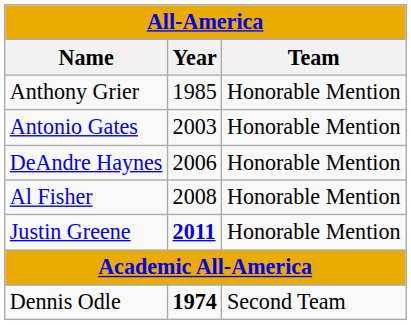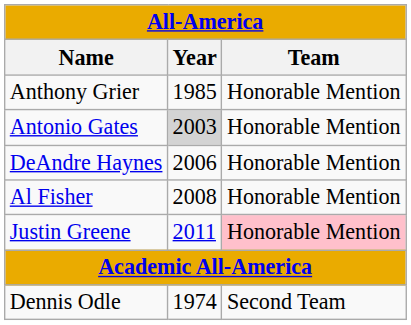(195, 127) no background -> (195, 127) lightgrey background
(194, 232) bold -> (194, 232) normal
(314, 232) no background -> (314, 232) pink background
(195, 302) bold -> (195, 302) normal
